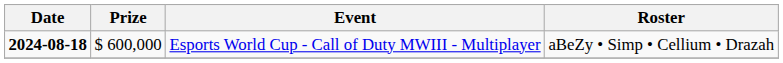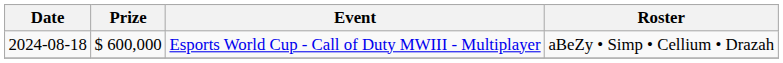(48, 44) bold -> (48, 44) normal
